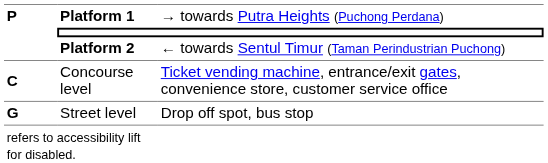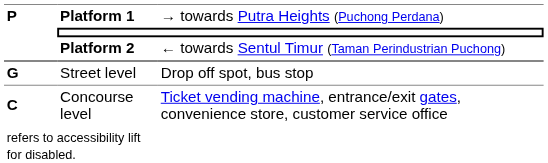rows swapped: (12, 80) <-> (13, 113)
